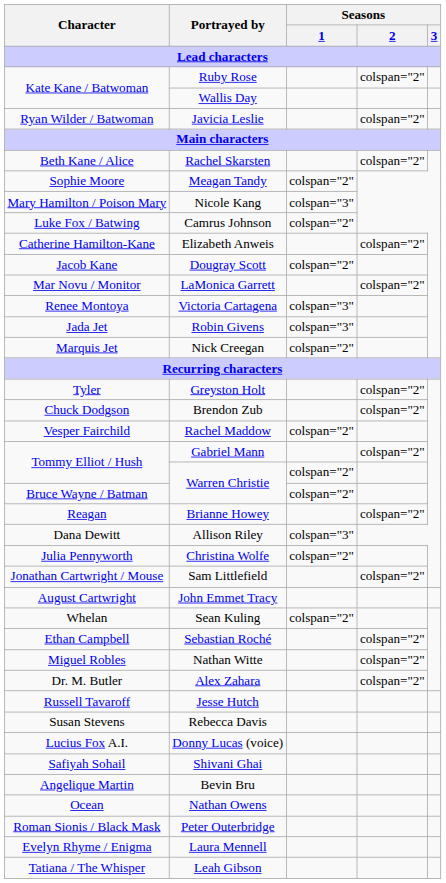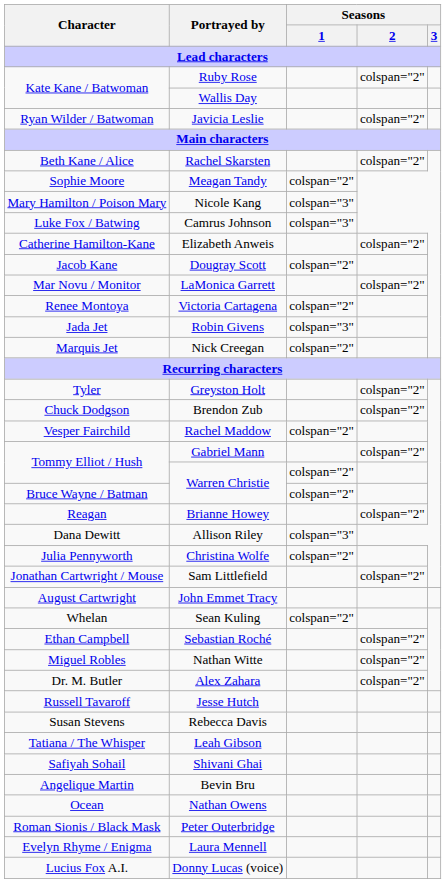(322, 222) colspan="2" -> (322, 222) colspan="3"
(322, 306) colspan="3" -> (322, 306) colspan="2"
rows swapped: (87, 868) <-> (87, 743)
